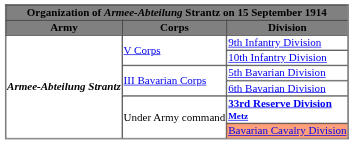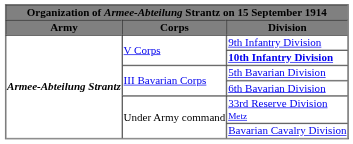(278, 57) normal -> (281, 57) bold
(280, 109) bold -> (278, 109) normal
(287, 131) lightsalmon background -> (287, 131) no background
